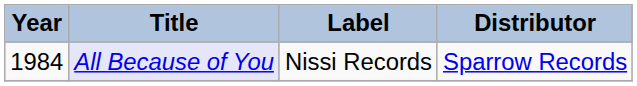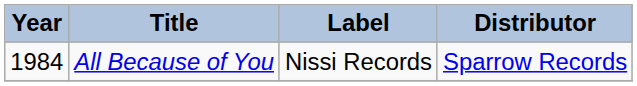(174, 61) lavender background -> (174, 61) no background
